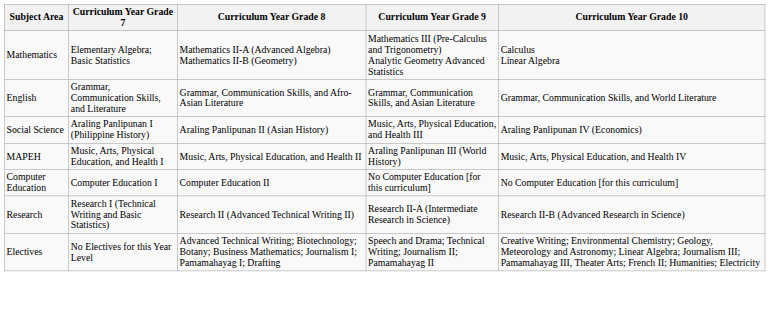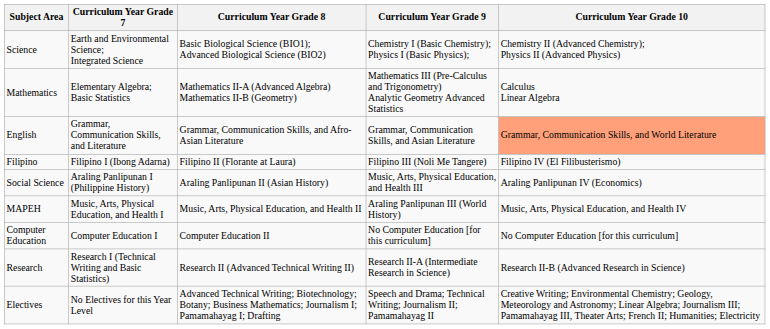+ row: (22, 49)
(609, 98) no background -> (609, 135) lightsalmon background
+ row: (22, 161)
